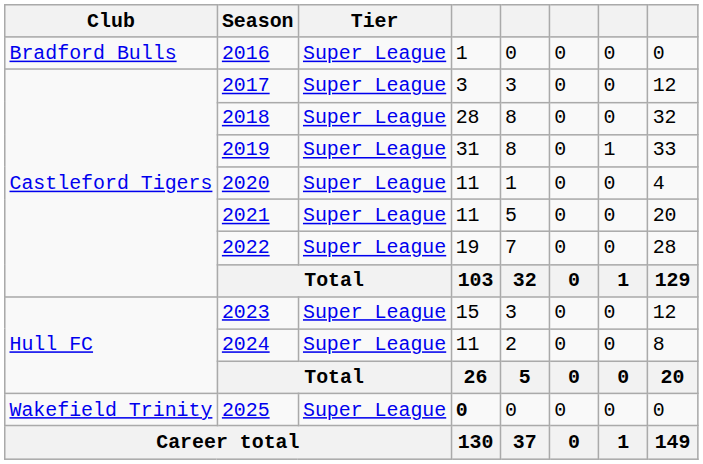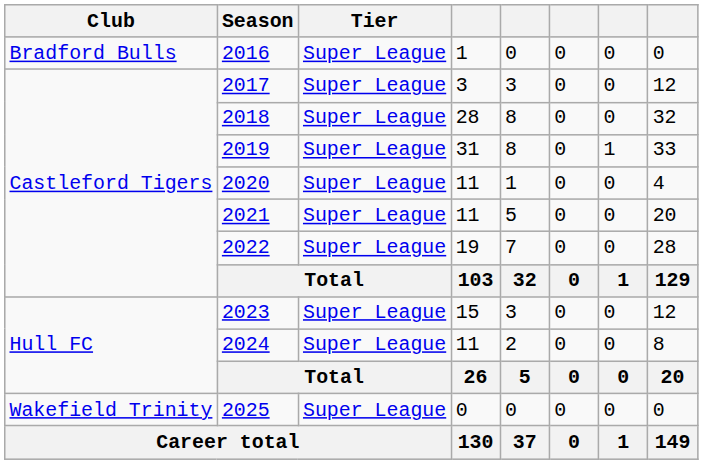(462, 410) bold -> (462, 410) normal
